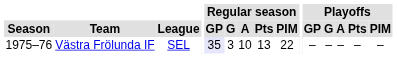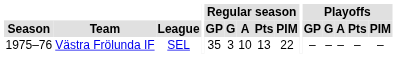(214, 45) lavender background -> (214, 45) no background
